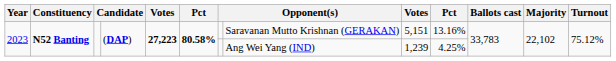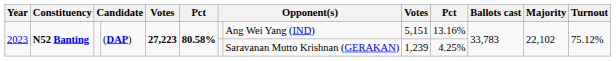(312, 30) Saravanan Mutto Krishnan (GERAKAN) -> (270, 30) Ang Wei Yang (IND)
(270, 47) Ang Wei Yang (IND) -> (312, 47) Saravanan Mutto Krishnan (GERAKAN)
